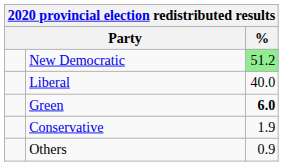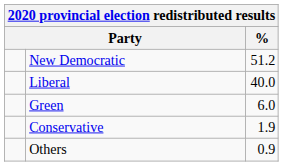(263, 60) lightgreen background -> (263, 60) no background
(266, 104) bold -> (266, 104) normal
